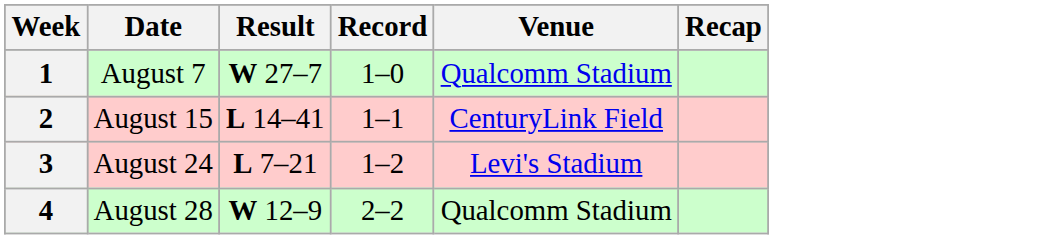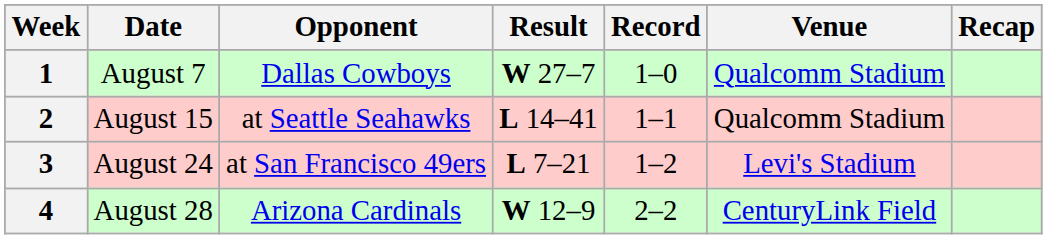+ column: (356, 27)
(556, 118) CenturyLink Field -> (829, 118) Qualcomm Stadium
(556, 210) Qualcomm Stadium -> (829, 210) CenturyLink Field
